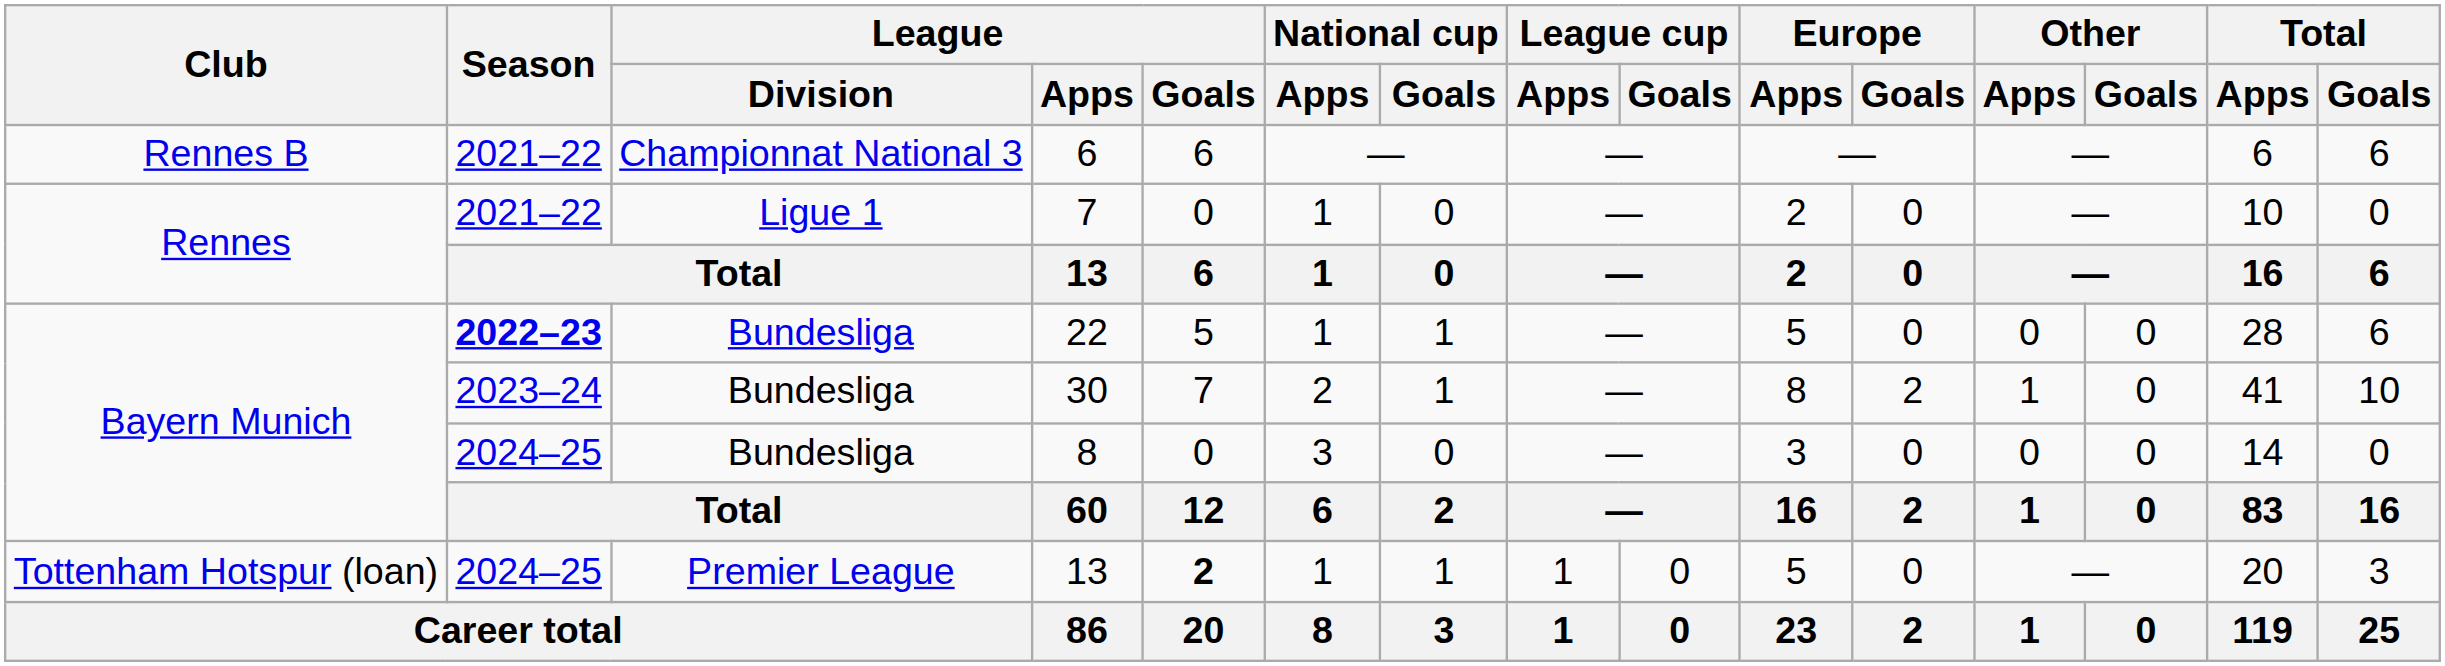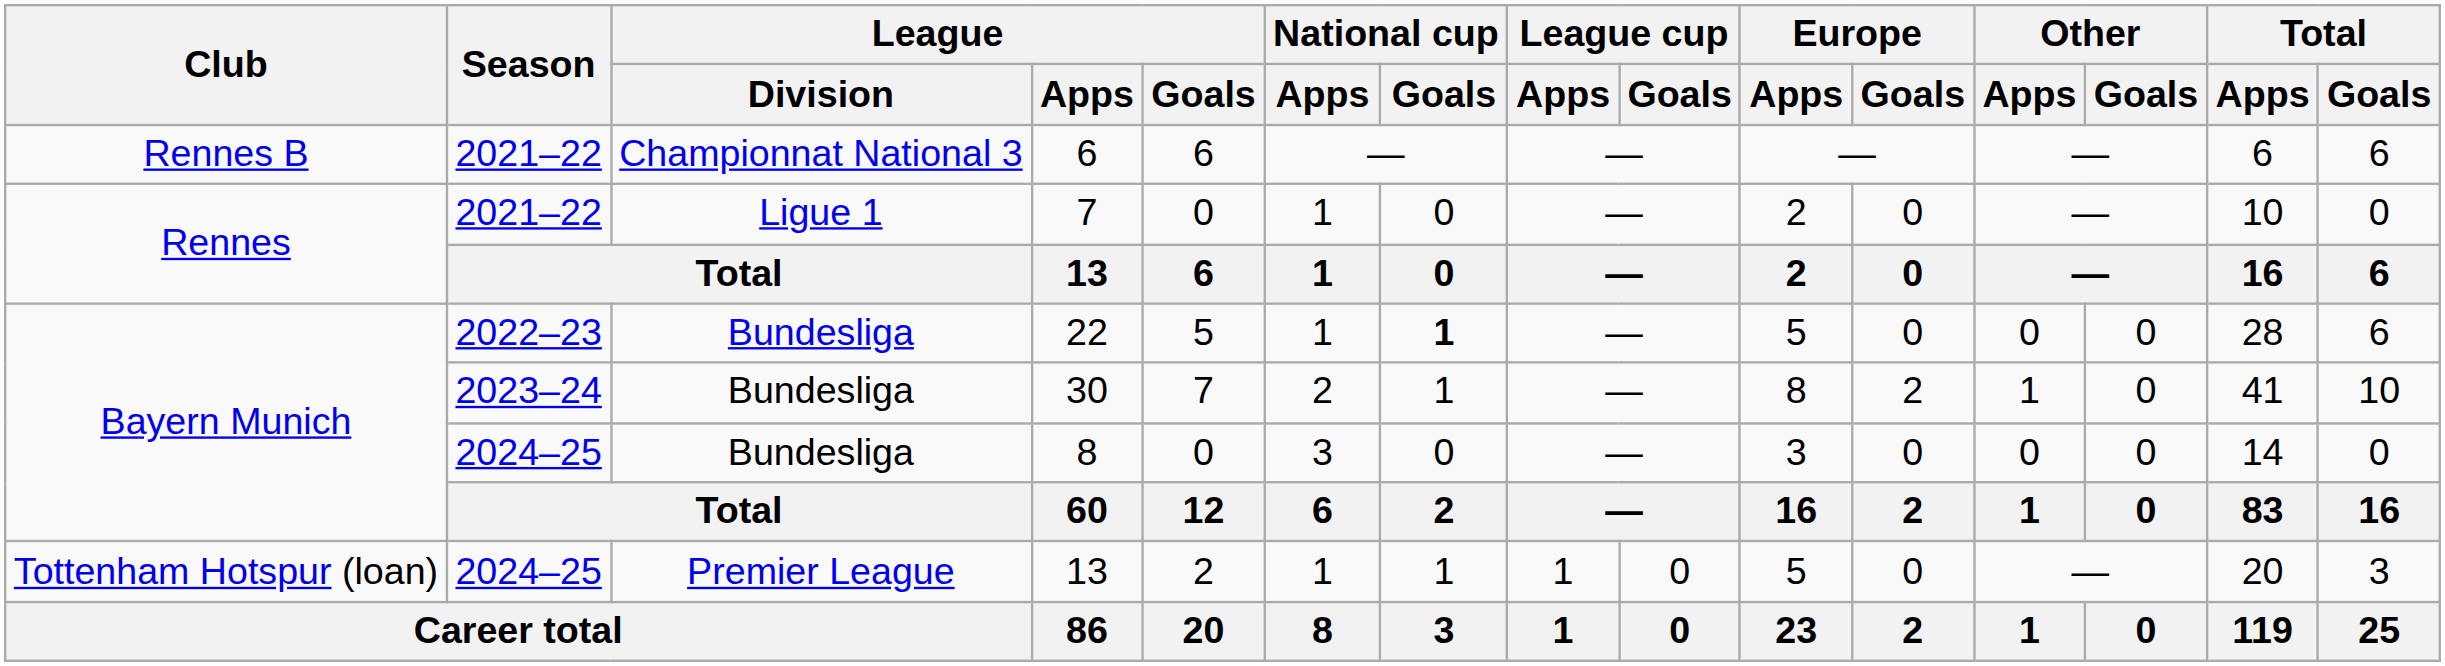(529, 332) bold -> (529, 332) normal
(1444, 332) normal -> (1444, 332) bold
(1204, 570) bold -> (1204, 570) normal
